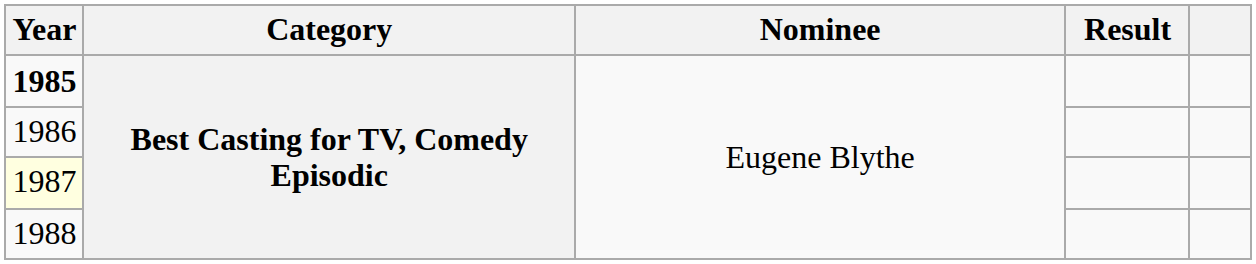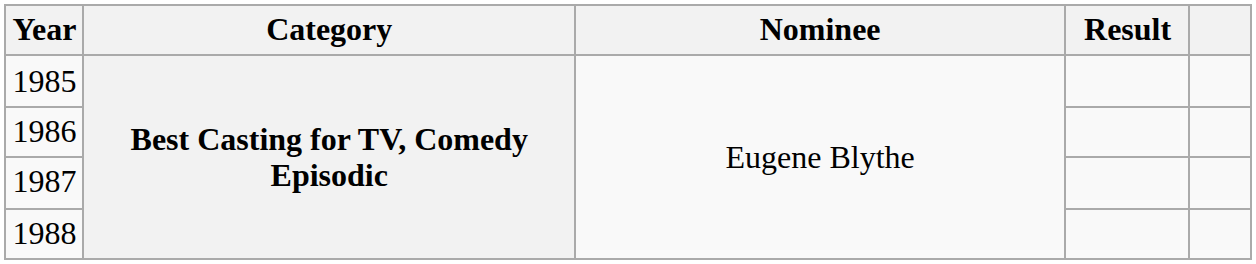(44, 80) bold -> (44, 80) normal
(44, 182) lightyellow background -> (44, 182) no background
